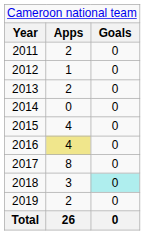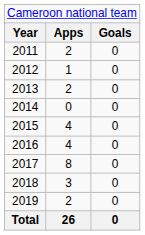(68, 145) khaki background -> (68, 145) no background
(115, 182) paleturquoise background -> (115, 182) no background
